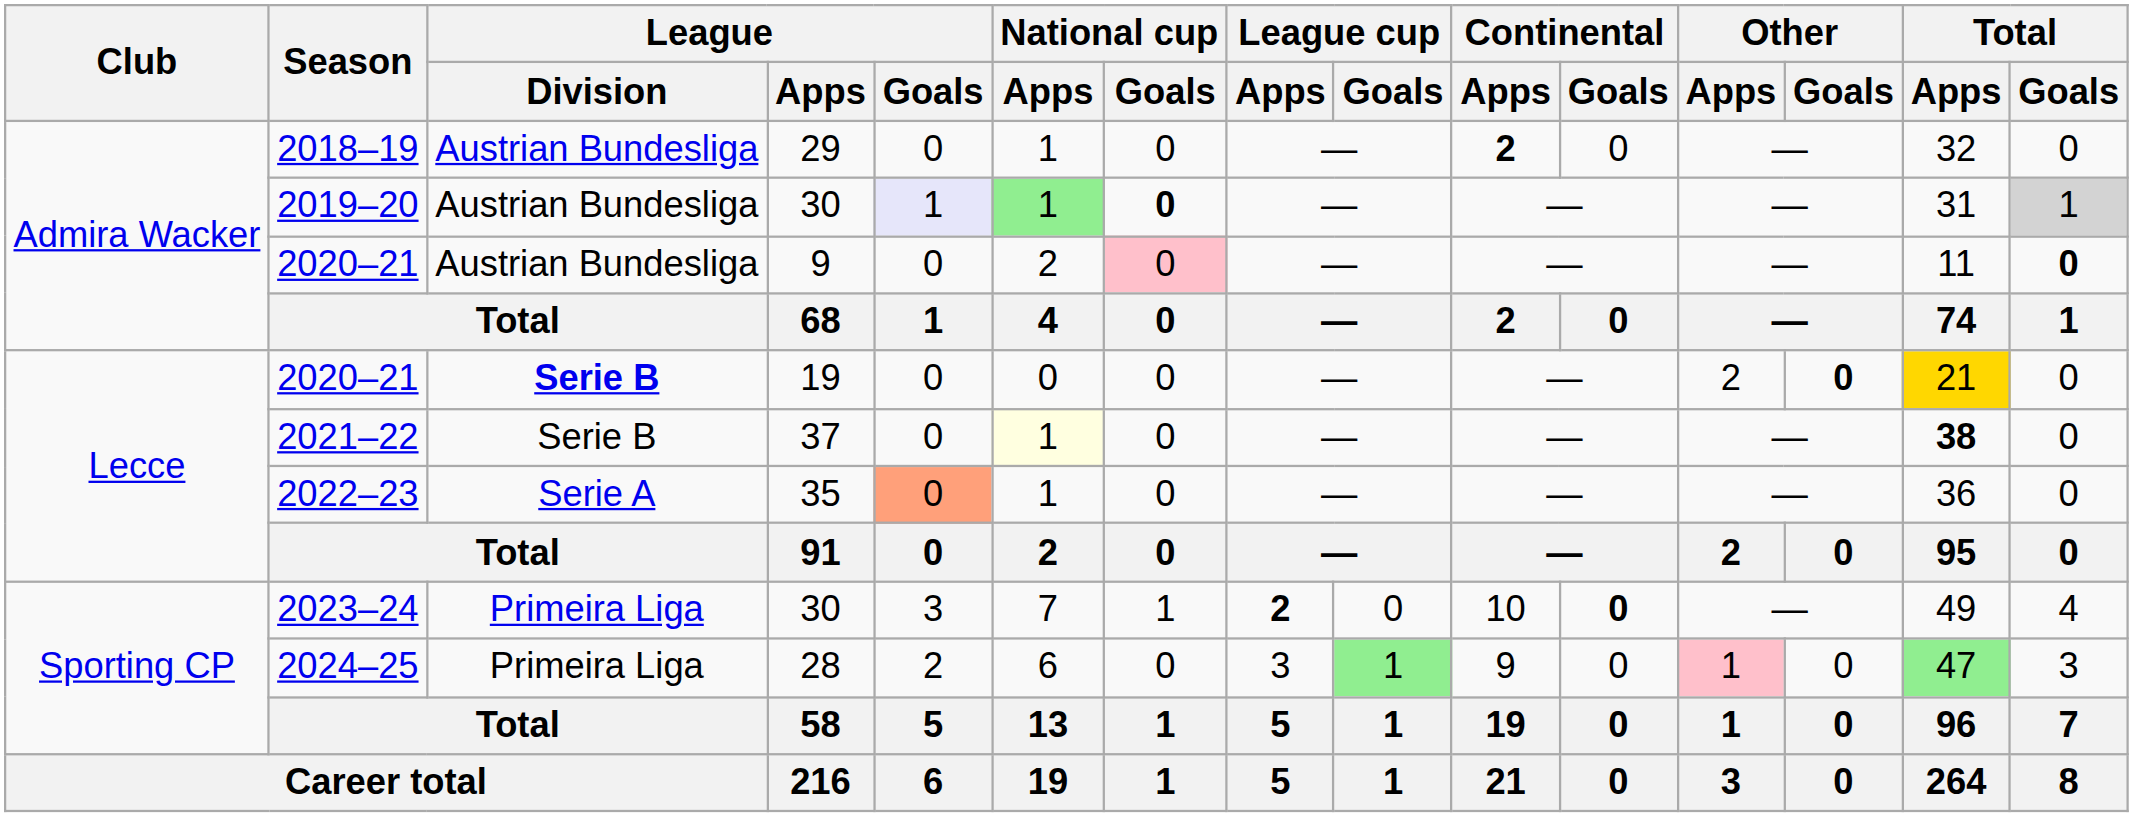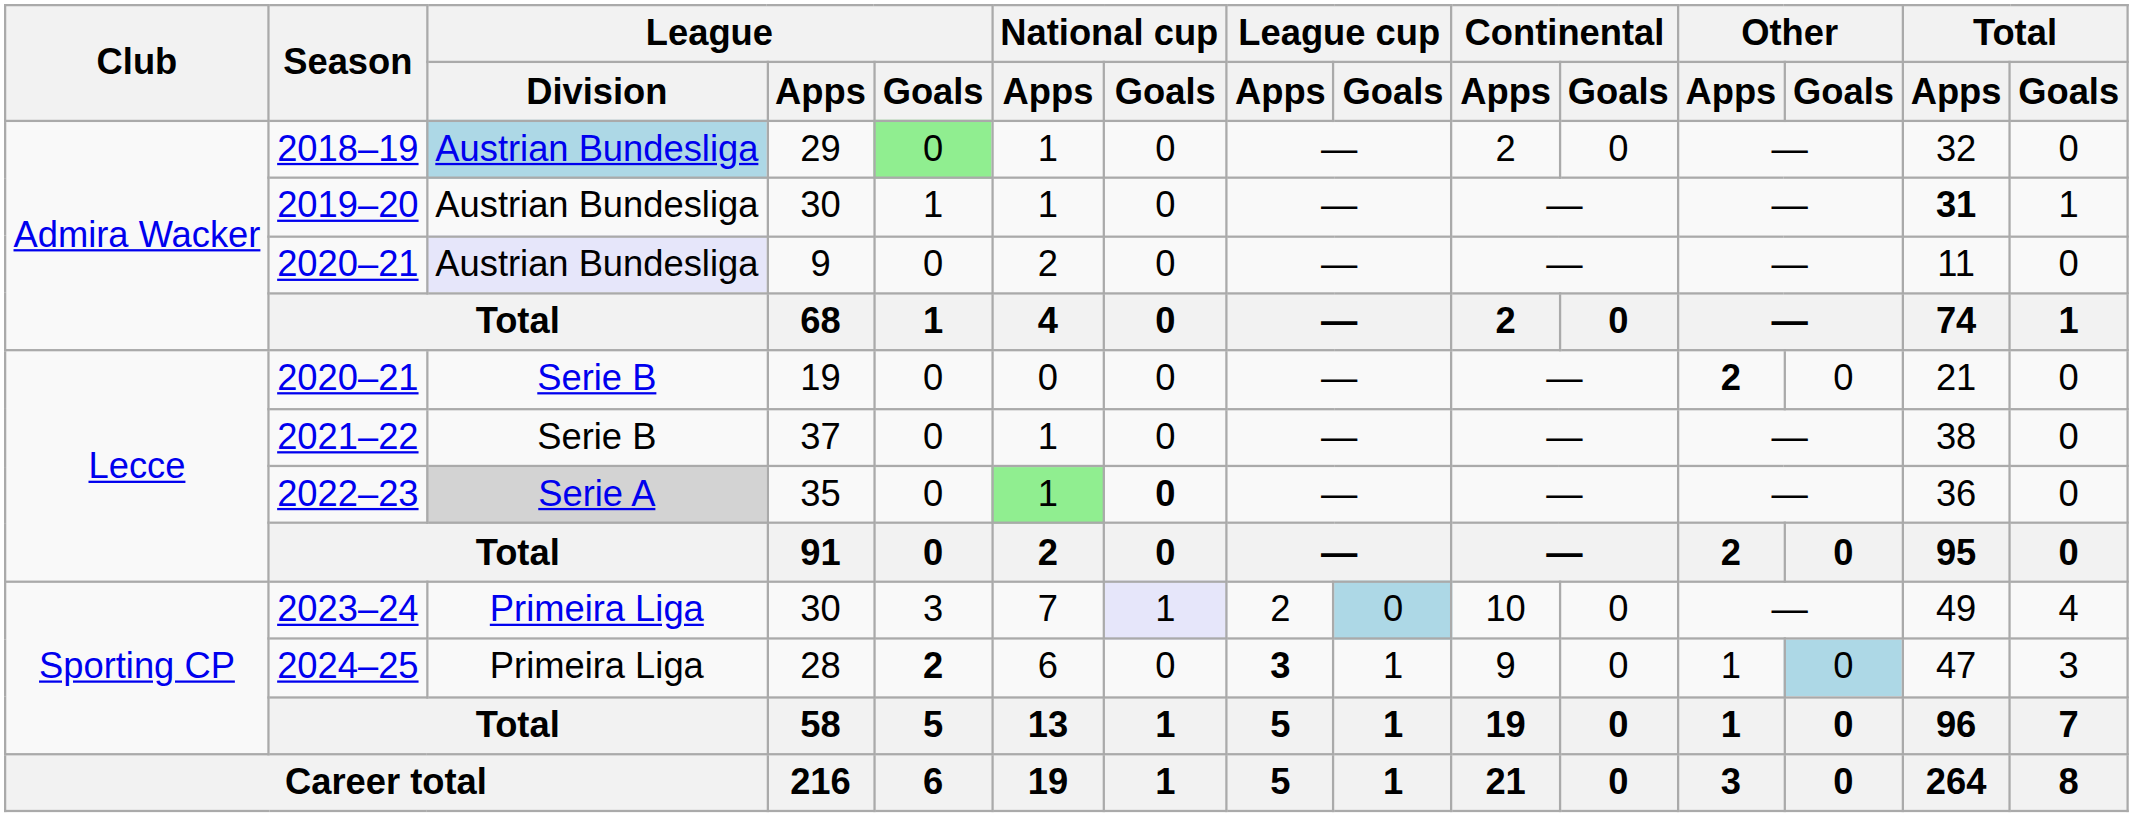(597, 148) no background -> (597, 148) lightblue background
(933, 148) no background -> (933, 148) lightgreen background
(1506, 148) bold -> (1506, 148) normal
(933, 206) lavender background -> (933, 206) no background
(1048, 206) lightgreen background -> (1048, 206) no background
(1165, 206) bold -> (1165, 206) normal
(1956, 206) normal -> (1956, 206) bold
(2069, 206) lightgrey background -> (2069, 206) no background
(597, 263) no background -> (597, 263) lavender background
(1165, 263) pink background -> (1165, 263) no background
(2069, 263) bold -> (2069, 263) normal
(597, 378) bold -> (597, 378) normal
(1731, 378) normal -> (1731, 378) bold
(1843, 378) bold -> (1843, 378) normal
(1956, 378) gold background -> (1956, 378) no background
(1048, 436) lightyellow background -> (1048, 436) no background
(1956, 436) bold -> (1956, 436) normal
(597, 494) no background -> (597, 494) lightgrey background
(933, 494) lightsalmon background -> (933, 494) no background
(1048, 494) no background -> (1048, 494) lightgreen background
(1165, 494) normal -> (1165, 494) bold
(1165, 609) no background -> (1165, 609) lavender background
(1280, 609) bold -> (1280, 609) normal
(1393, 609) no background -> (1393, 609) lightblue background
(1618, 609) bold -> (1618, 609) normal
(933, 666) normal -> (933, 666) bold
(1280, 666) normal -> (1280, 666) bold
(1393, 666) lightgreen background -> (1393, 666) no background
(1731, 666) pink background -> (1731, 666) no background
(1843, 666) no background -> (1843, 666) lightblue background
(1956, 666) lightgreen background -> (1956, 666) no background
